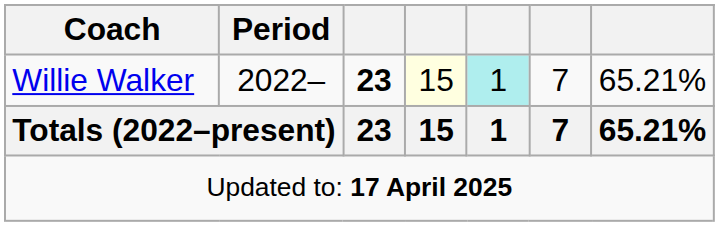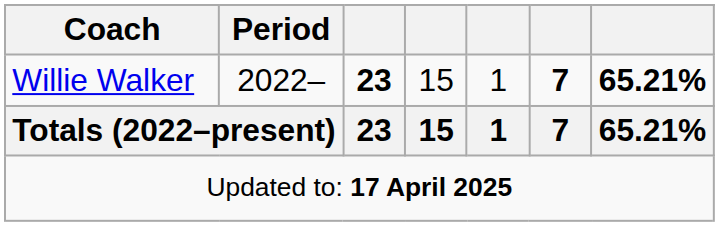(436, 79) lightyellow background -> (436, 79) no background
(498, 79) paleturquoise background -> (498, 79) no background
(560, 79) normal -> (560, 79) bold
(652, 79) normal -> (652, 79) bold
